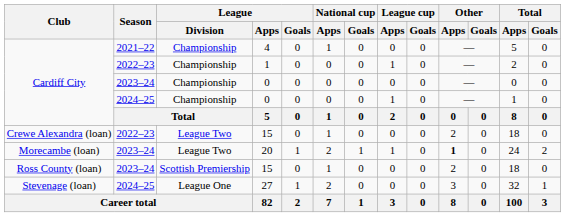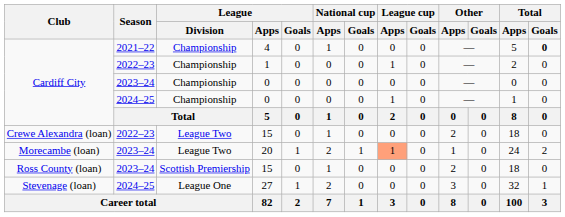(544, 47) normal -> (544, 47) bold
(392, 151) no background -> (392, 151) lightsalmon background
(453, 151) bold -> (453, 151) normal
